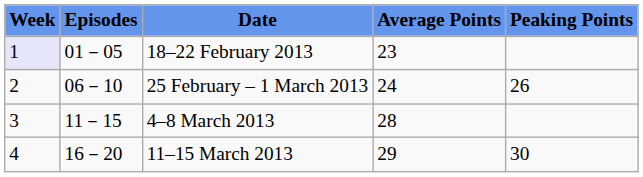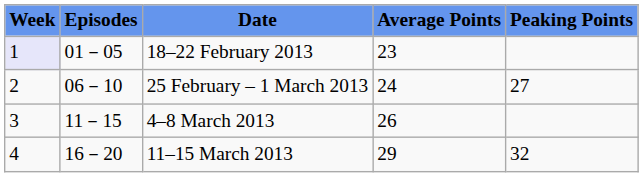(520, 86) 26 -> (520, 86) 27
(387, 120) 28 -> (387, 120) 26
(520, 154) 30 -> (520, 154) 32
